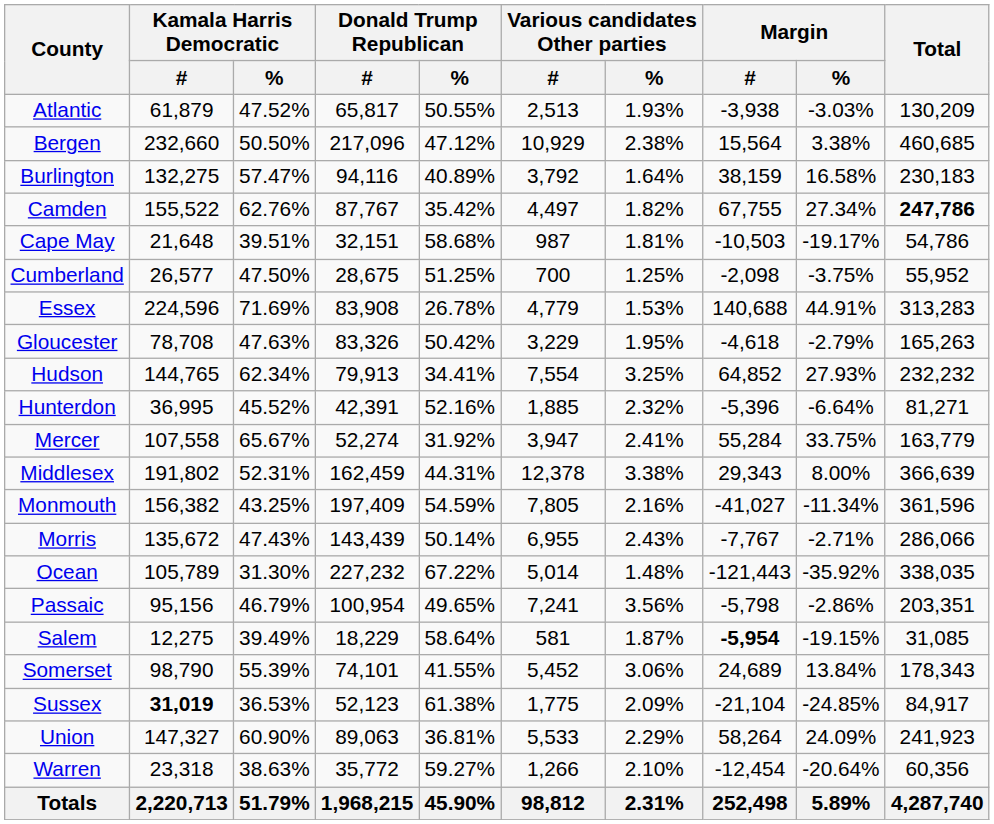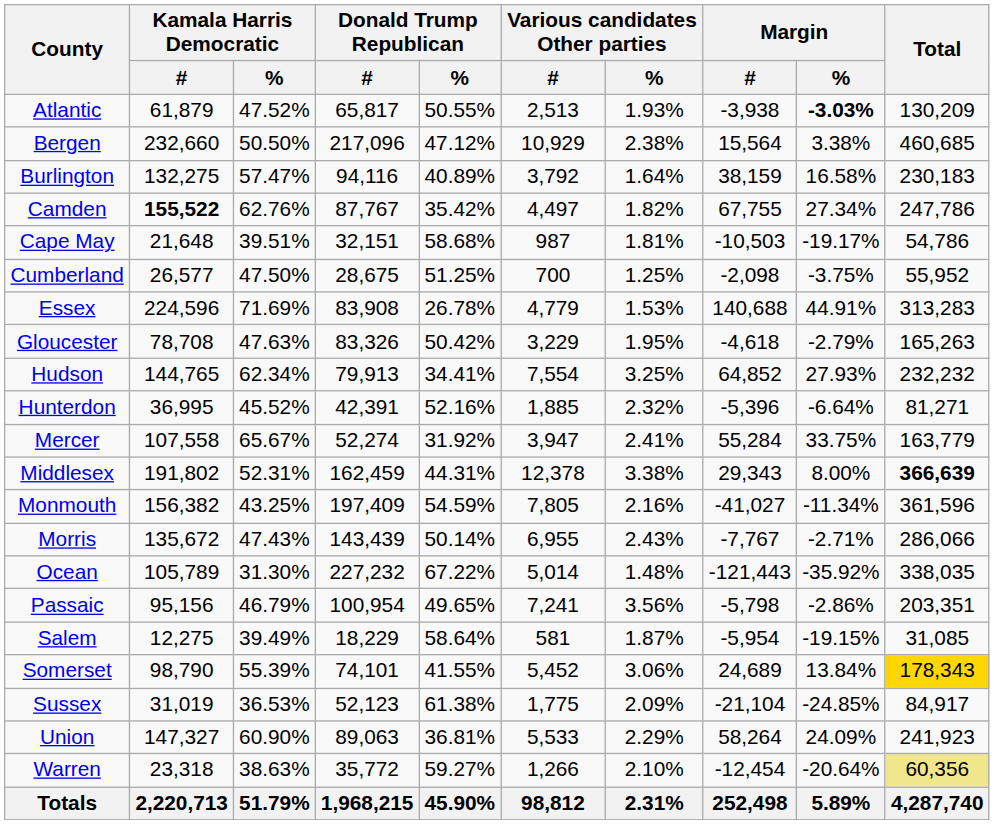(841, 110) normal -> (841, 110) bold
(182, 209) normal -> (182, 209) bold
(937, 209) bold -> (937, 209) normal
(937, 473) normal -> (937, 473) bold
(750, 638) bold -> (750, 638) normal
(937, 671) no background -> (937, 671) gold background
(182, 704) bold -> (182, 704) normal
(937, 770) no background -> (937, 770) khaki background
